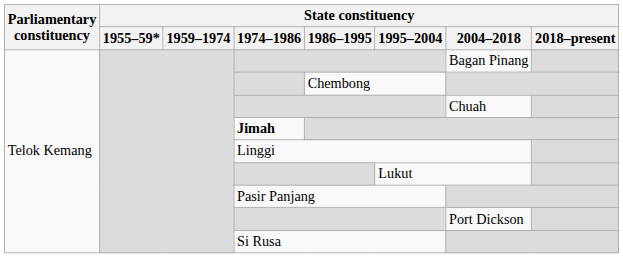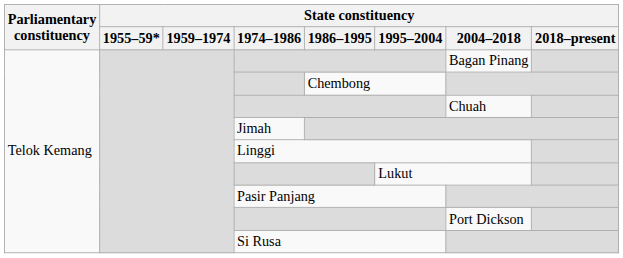(256, 128) bold -> (254, 128) normal
